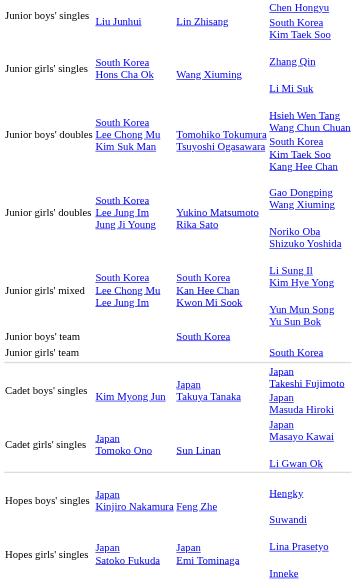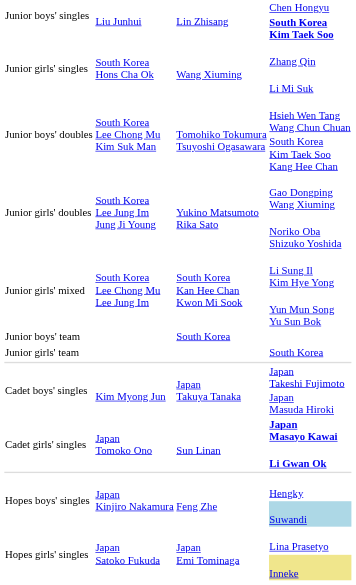(300, 29) normal -> (302, 29) bold
(302, 431) normal -> (303, 431) bold
(296, 463) normal -> (298, 463) bold
(288, 520) no background -> (288, 520) lightblue background
(284, 573) no background -> (284, 573) khaki background
